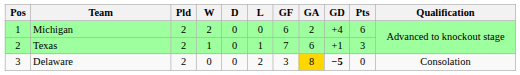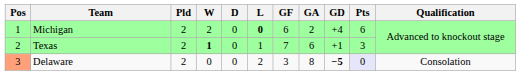(260, 29) normal -> (260, 29) bold
(209, 45) normal -> (209, 45) bold
(18, 62) no background -> (18, 62) lightsalmon background
(311, 62) gold background -> (311, 62) no background
(363, 62) no background -> (363, 62) lavender background
